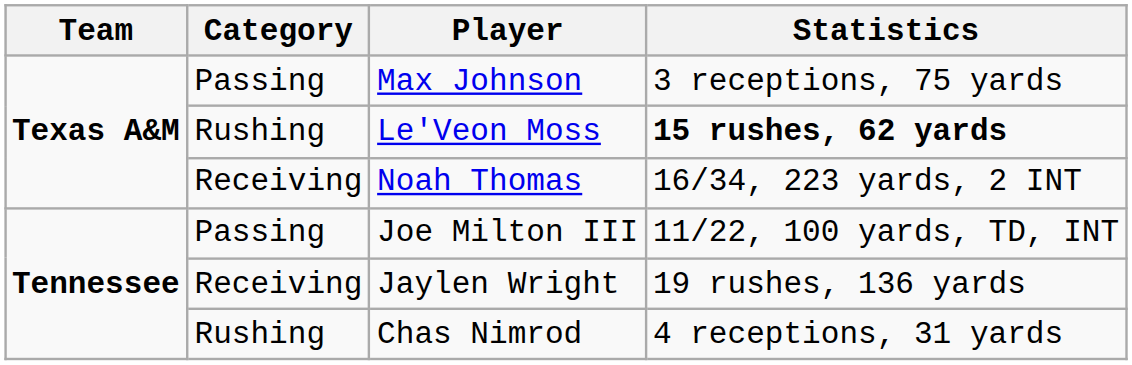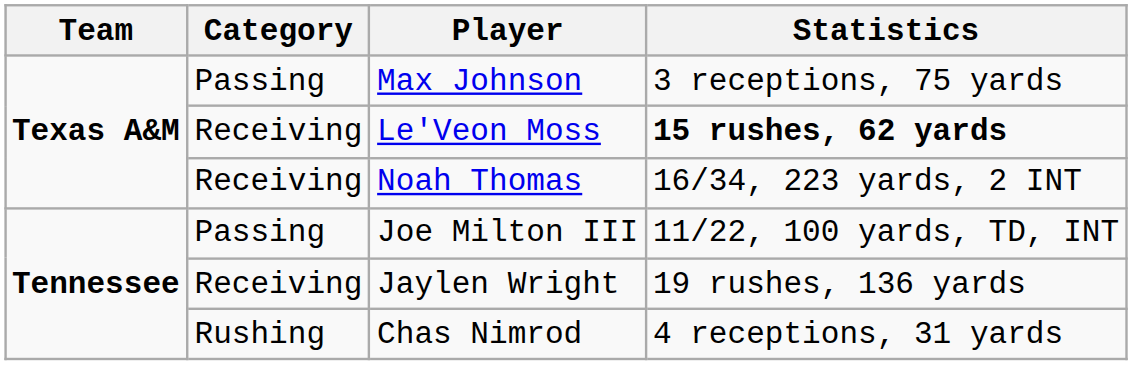(260, 132) Rushing -> (278, 132) Receiving
